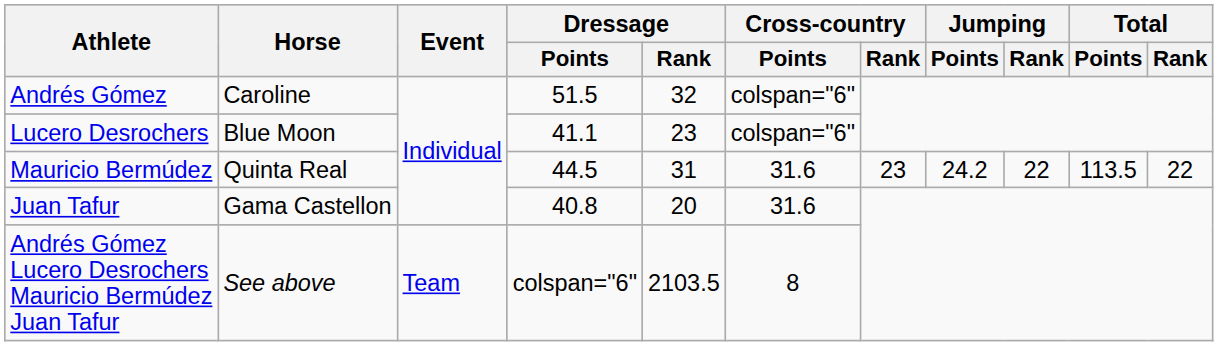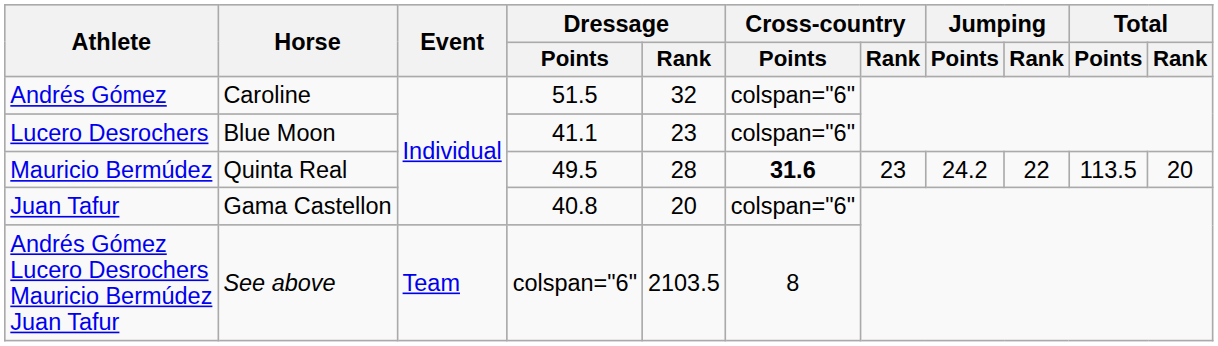(575, 170) 44.5 -> (575, 170) 49.5
(684, 170) 31 -> (684, 170) 28
(793, 170) normal -> (793, 170) bold
(1180, 170) 22 -> (1180, 170) 20
(793, 207) 31.6 -> (793, 207) colspan="6"
